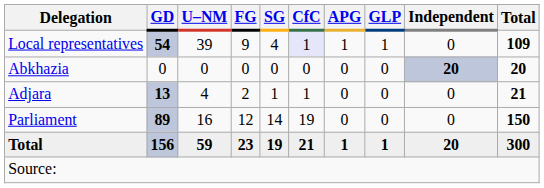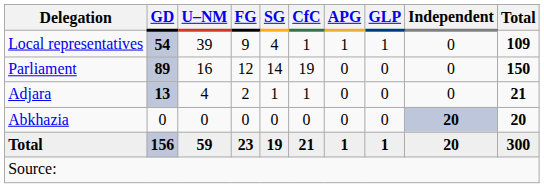(306, 44) lavender background -> (306, 44) no background
rows swapped: (38, 69) <-> (42, 119)
